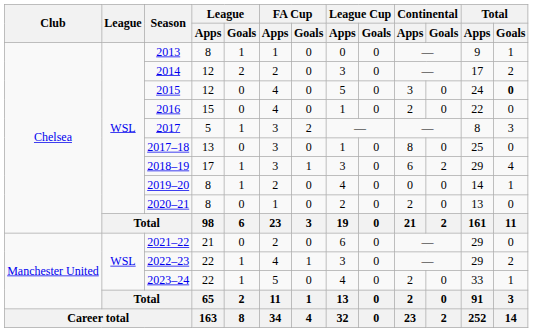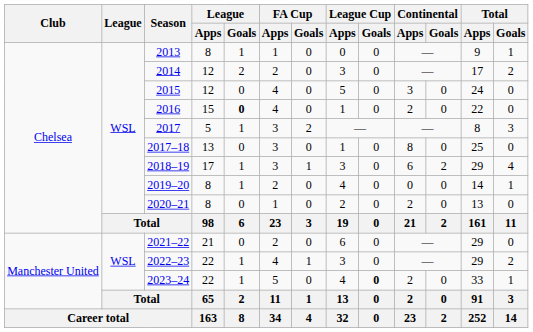(511, 90) bold -> (511, 90) normal
(242, 109) normal -> (242, 109) bold
(376, 280) normal -> (376, 280) bold
